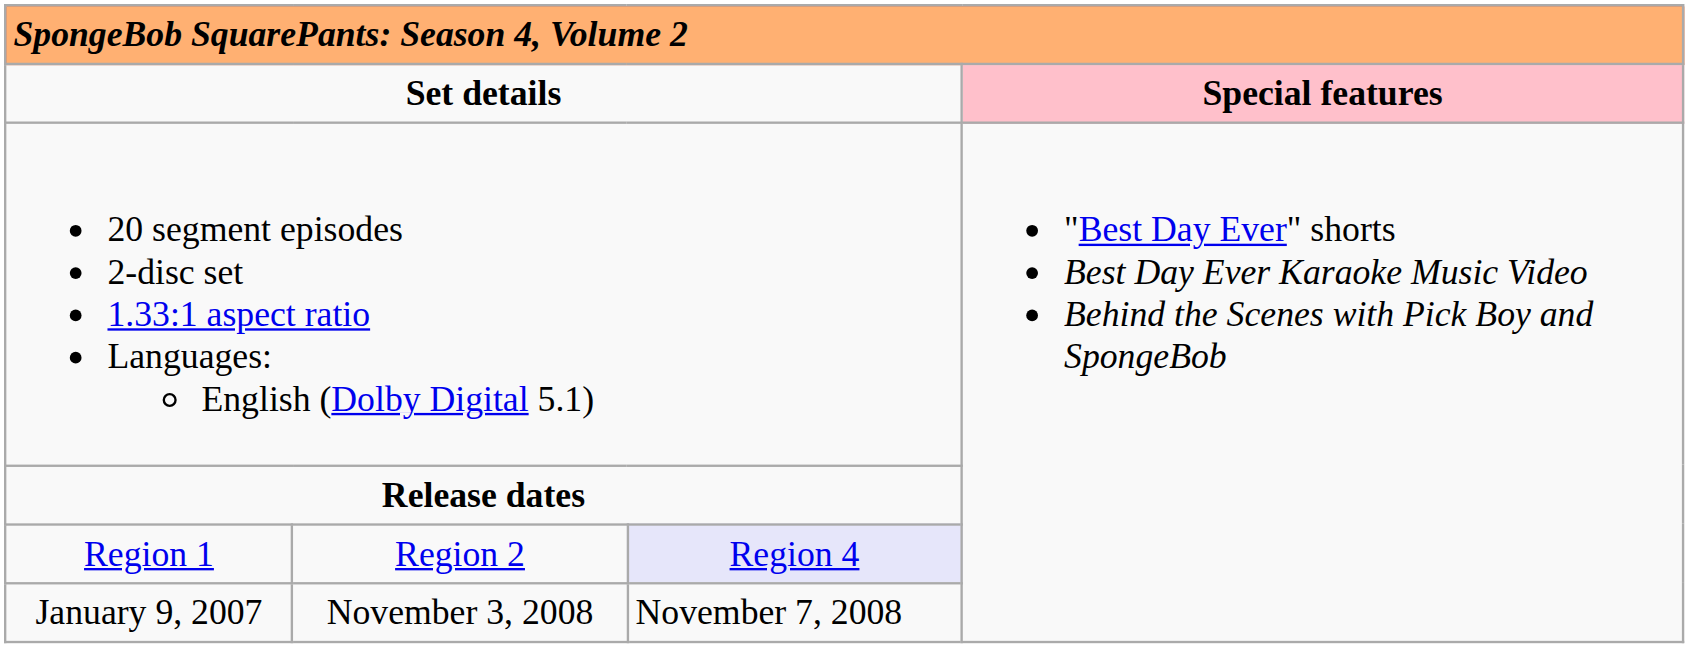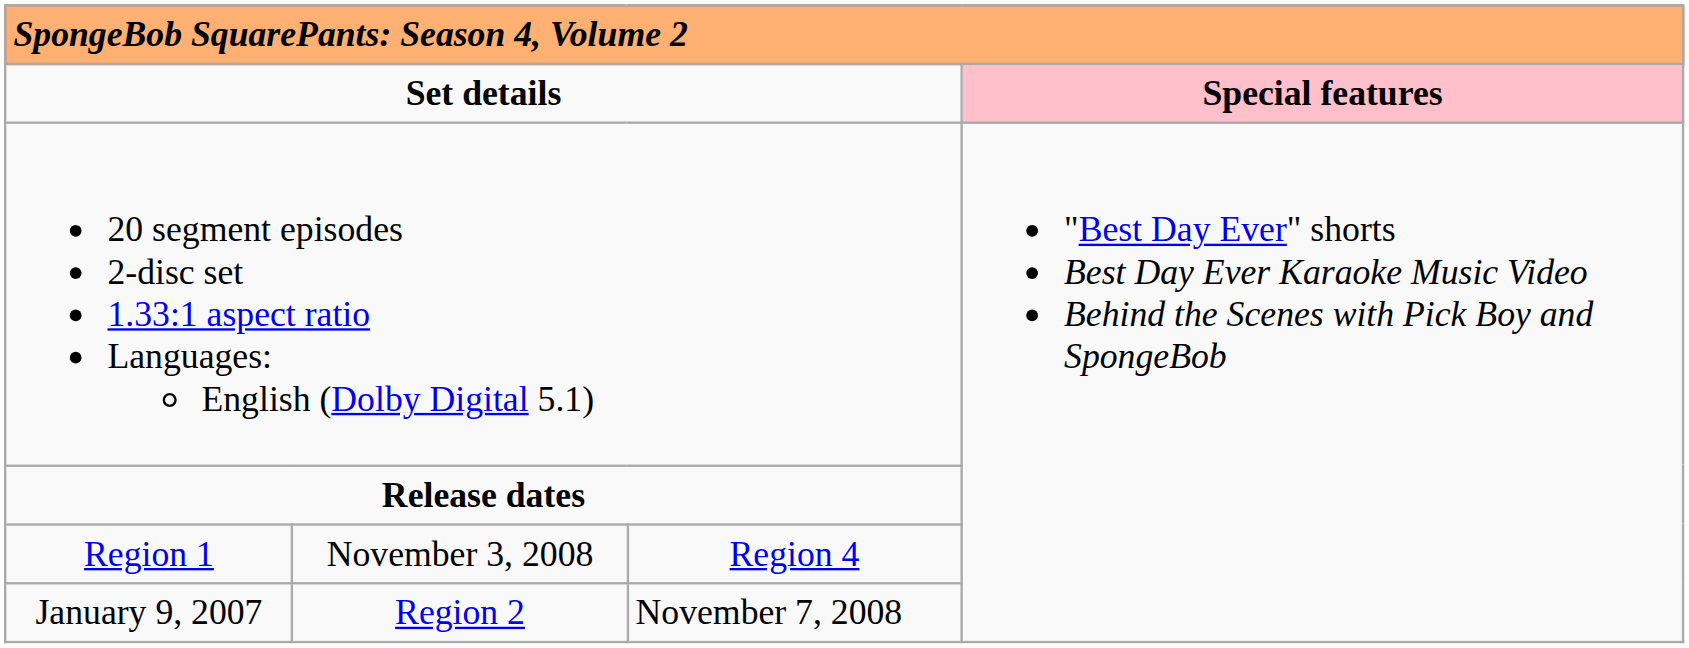(460, 552) Region 2 -> (460, 552) November 3, 2008
(794, 552) lavender background -> (794, 552) no background
(460, 611) November 3, 2008 -> (460, 611) Region 2
